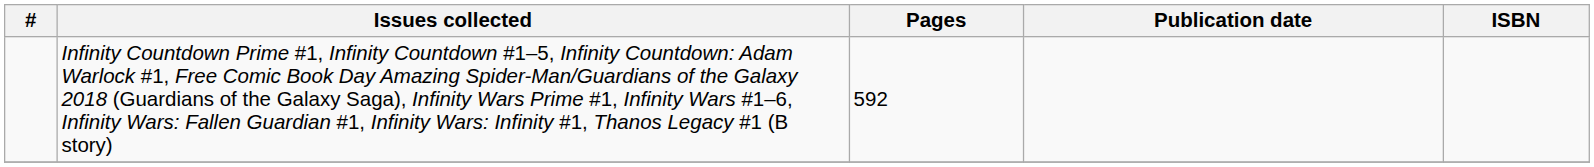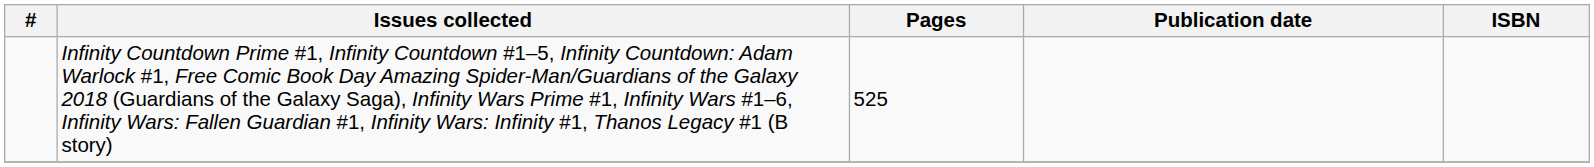(871, 99) 592 -> (871, 99) 525
